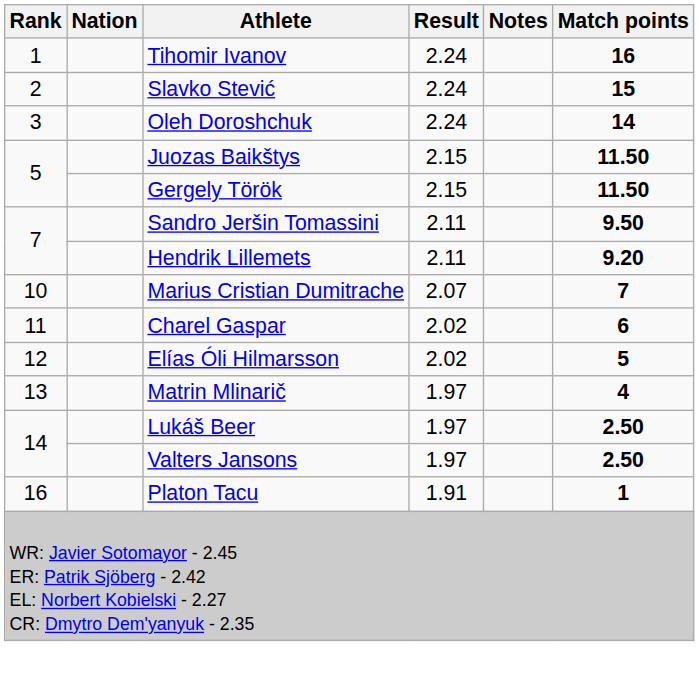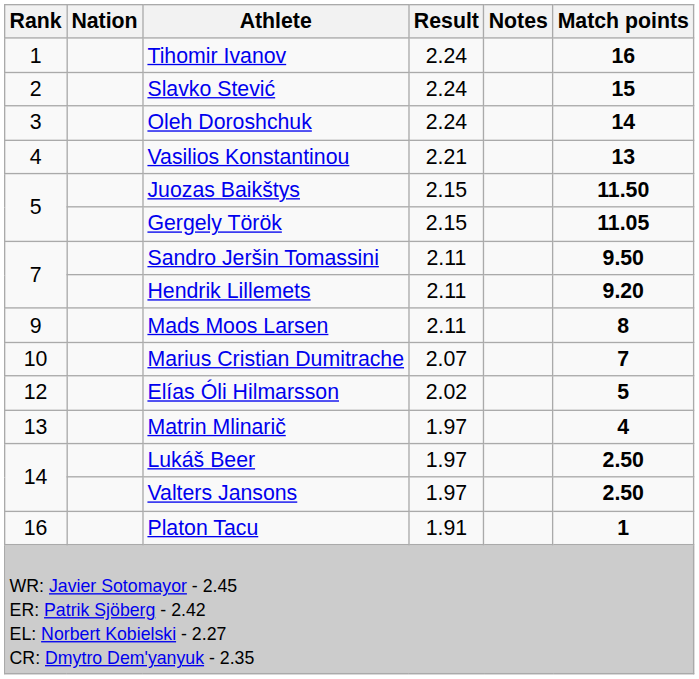+ row: (248, 156)
(623, 190) 11.50 -> (623, 223) 11.05
+ row: (238, 325)
- row: (217, 325)
